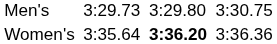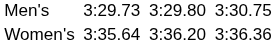(178, 34) bold -> (178, 34) normal
